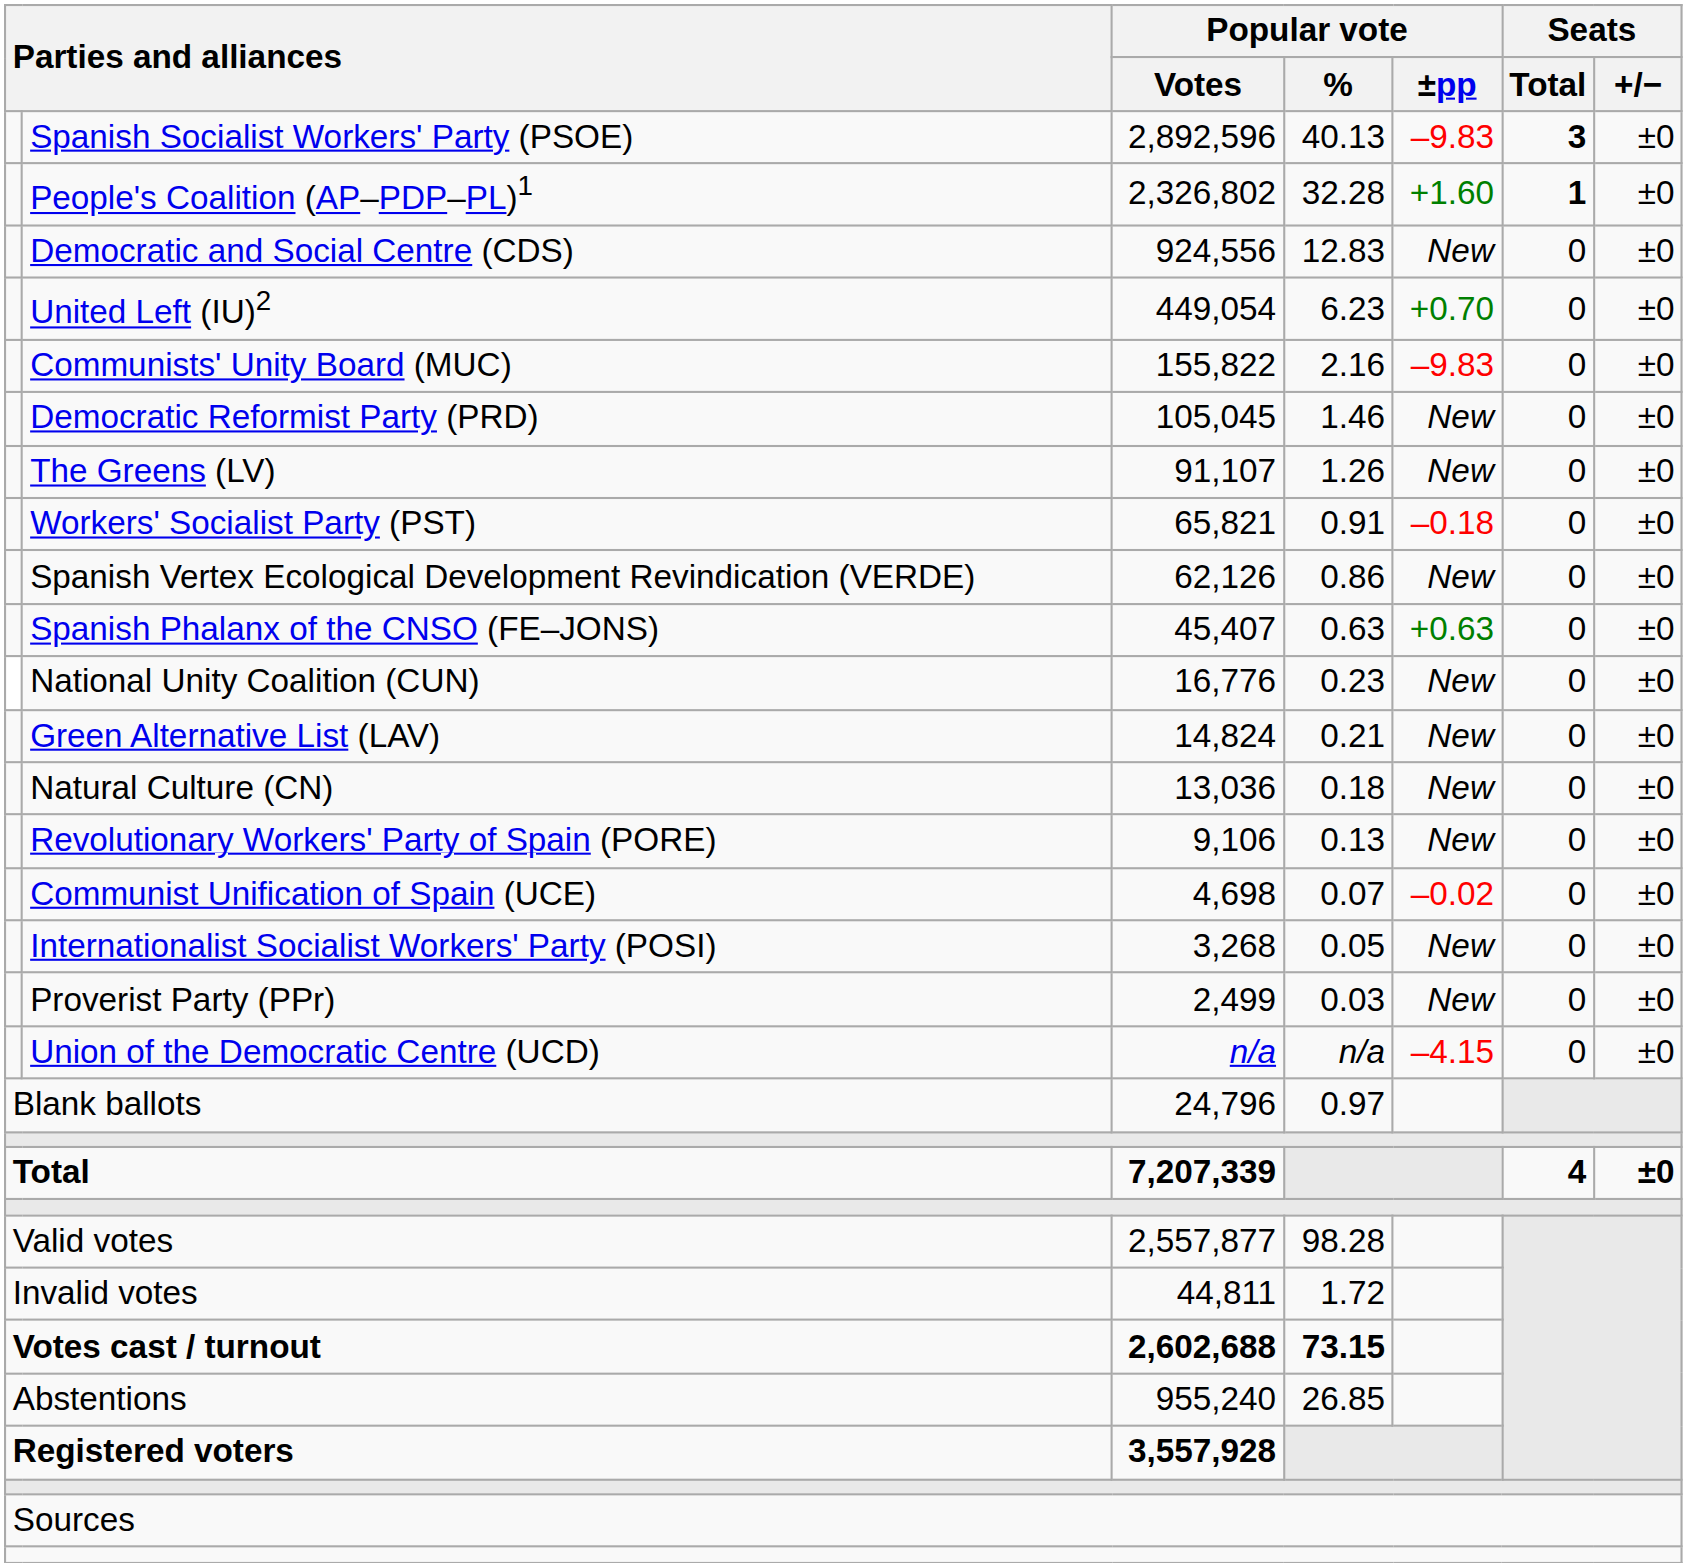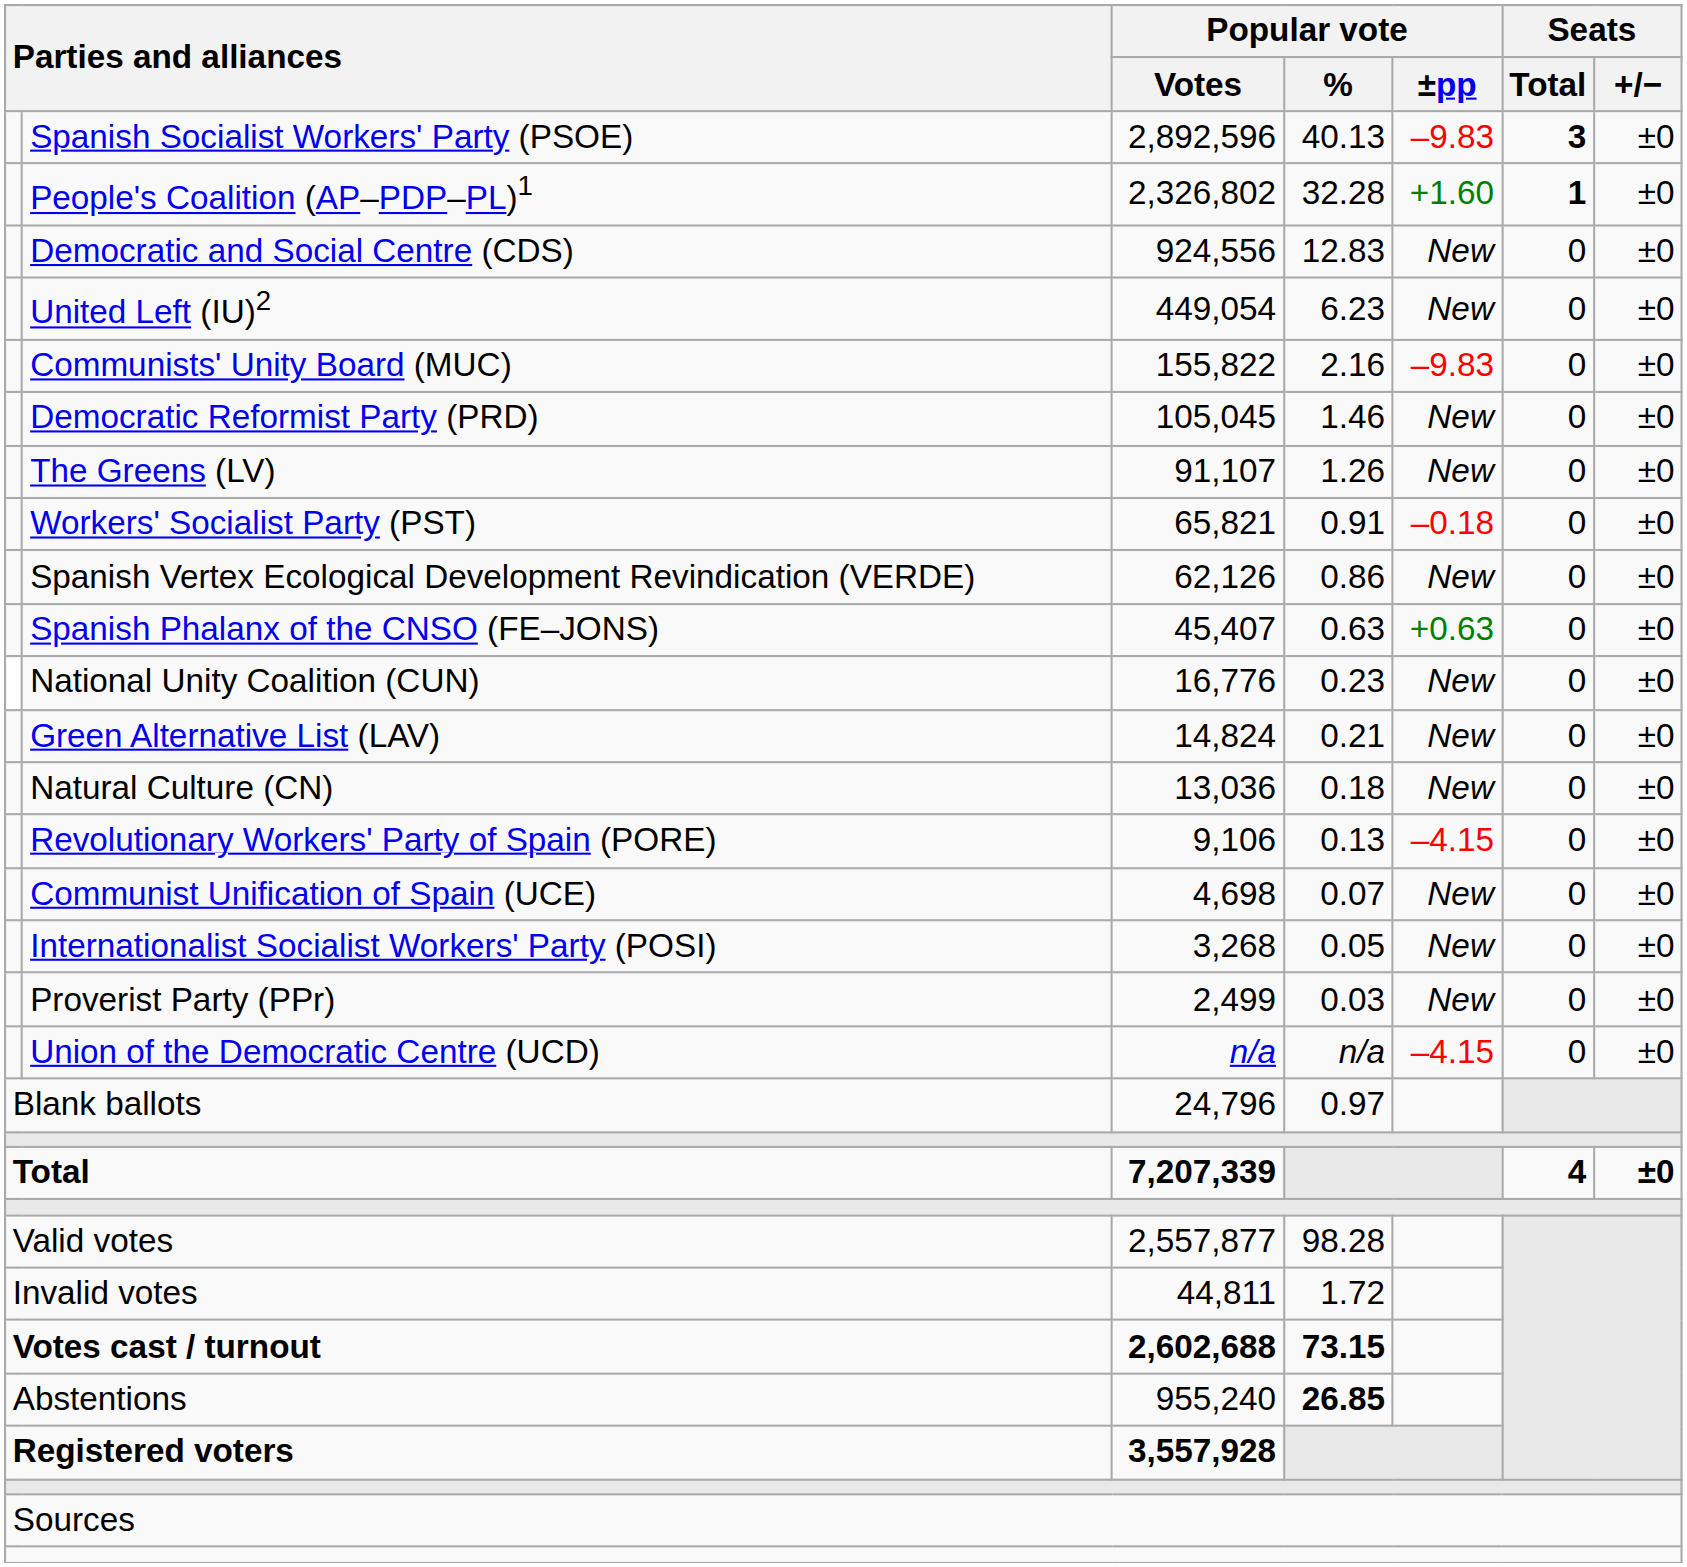(1452, 308) +0.70 -> (1461, 308) New
(1461, 840) New -> (1452, 840) –4.15
(1452, 893) –0.02 -> (1461, 893) New
(1343, 1399) normal -> (1343, 1399) bold
